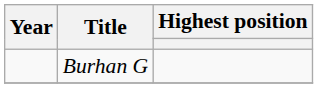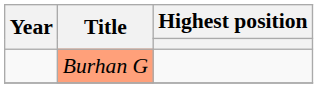(105, 65) no background -> (105, 65) lightsalmon background
